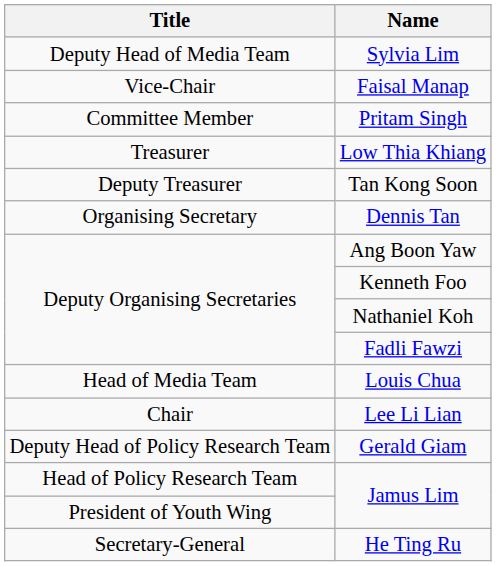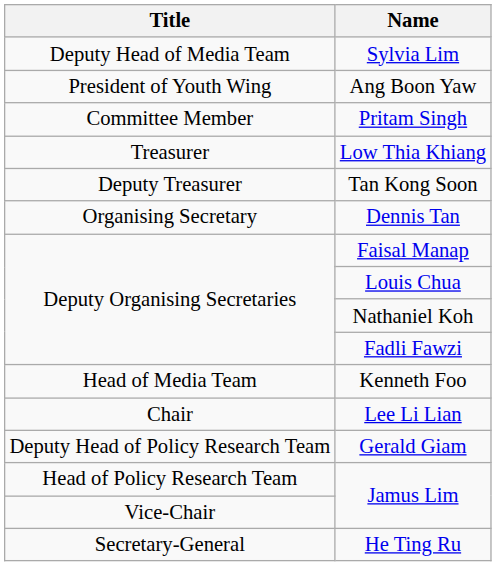(170, 86) Vice-Chair -> (170, 86) President of Youth Wing
(413, 86) Faisal Manap -> (413, 86) Ang Boon Yaw
(413, 250) Ang Boon Yaw -> (413, 250) Faisal Manap
(413, 282) Kenneth Foo -> (413, 282) Louis Chua
(413, 380) Louis Chua -> (413, 380) Kenneth Foo
(170, 511) President of Youth Wing -> (170, 511) Vice-Chair
